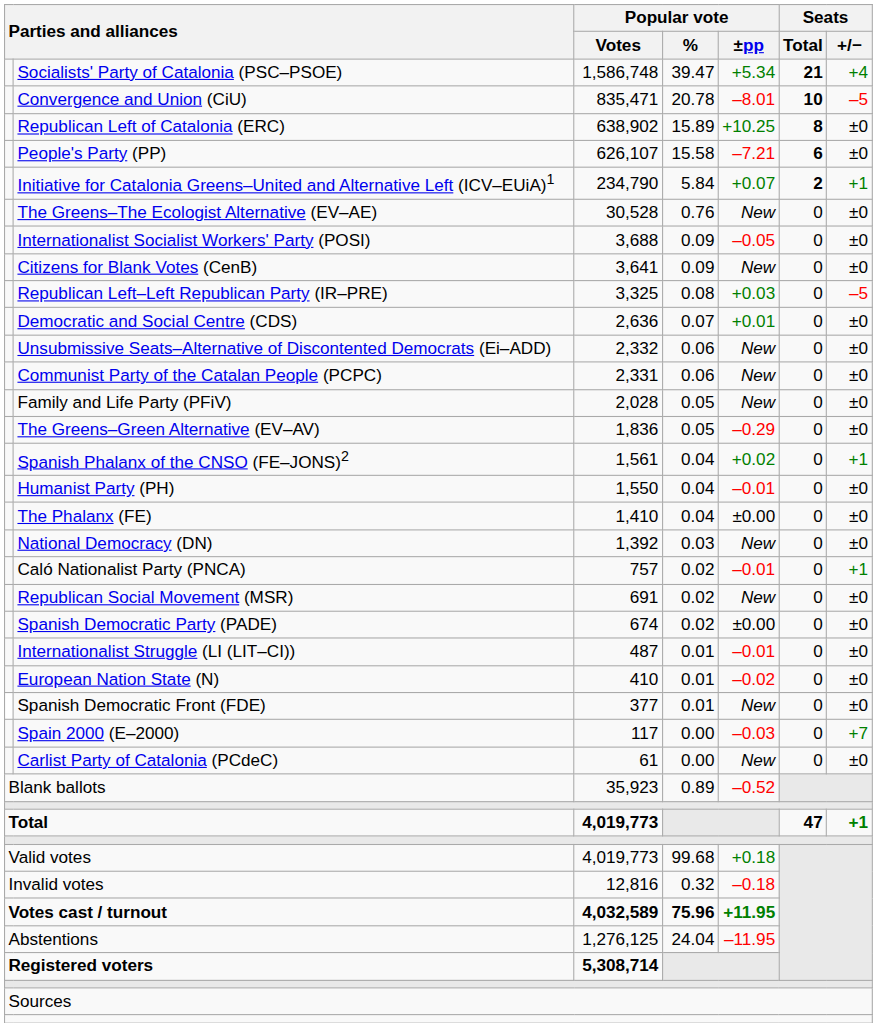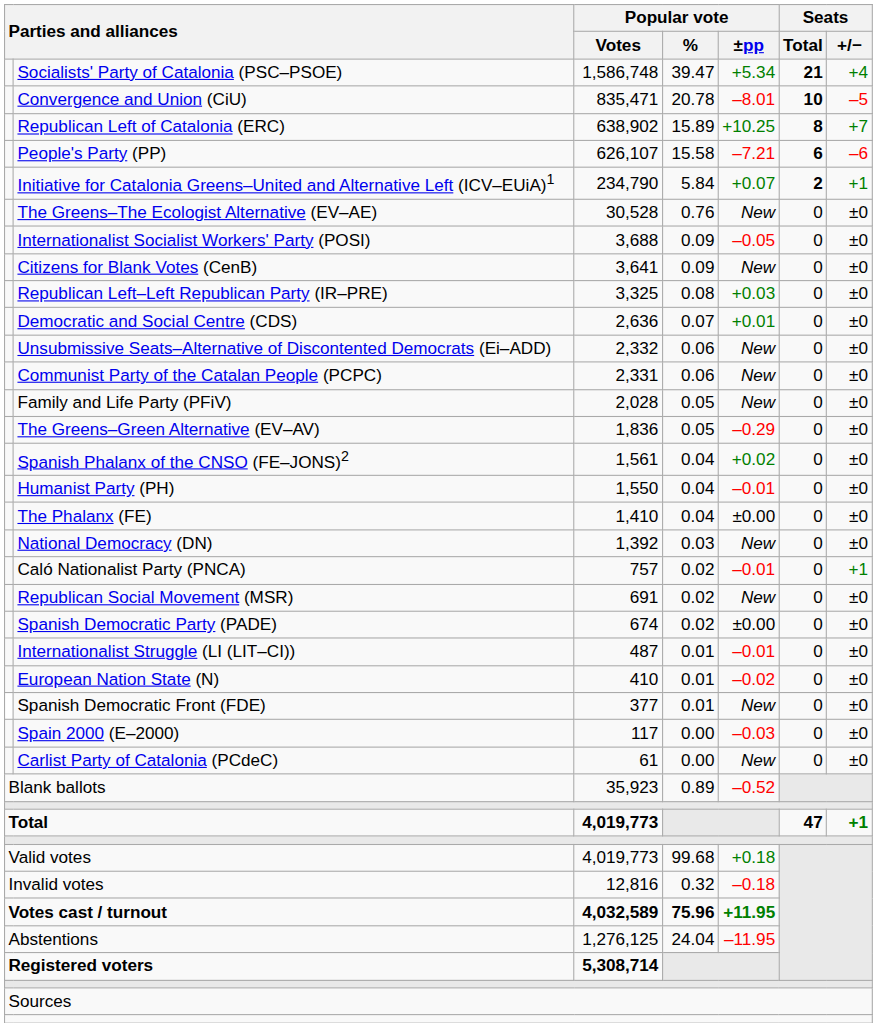(859, 126) ±0 -> (858, 126) +7
(859, 153) ±0 -> (858, 153) –6
(858, 294) –5 -> (859, 294) ±0
(858, 459) +1 -> (859, 459) ±0
(858, 733) +7 -> (859, 733) ±0
